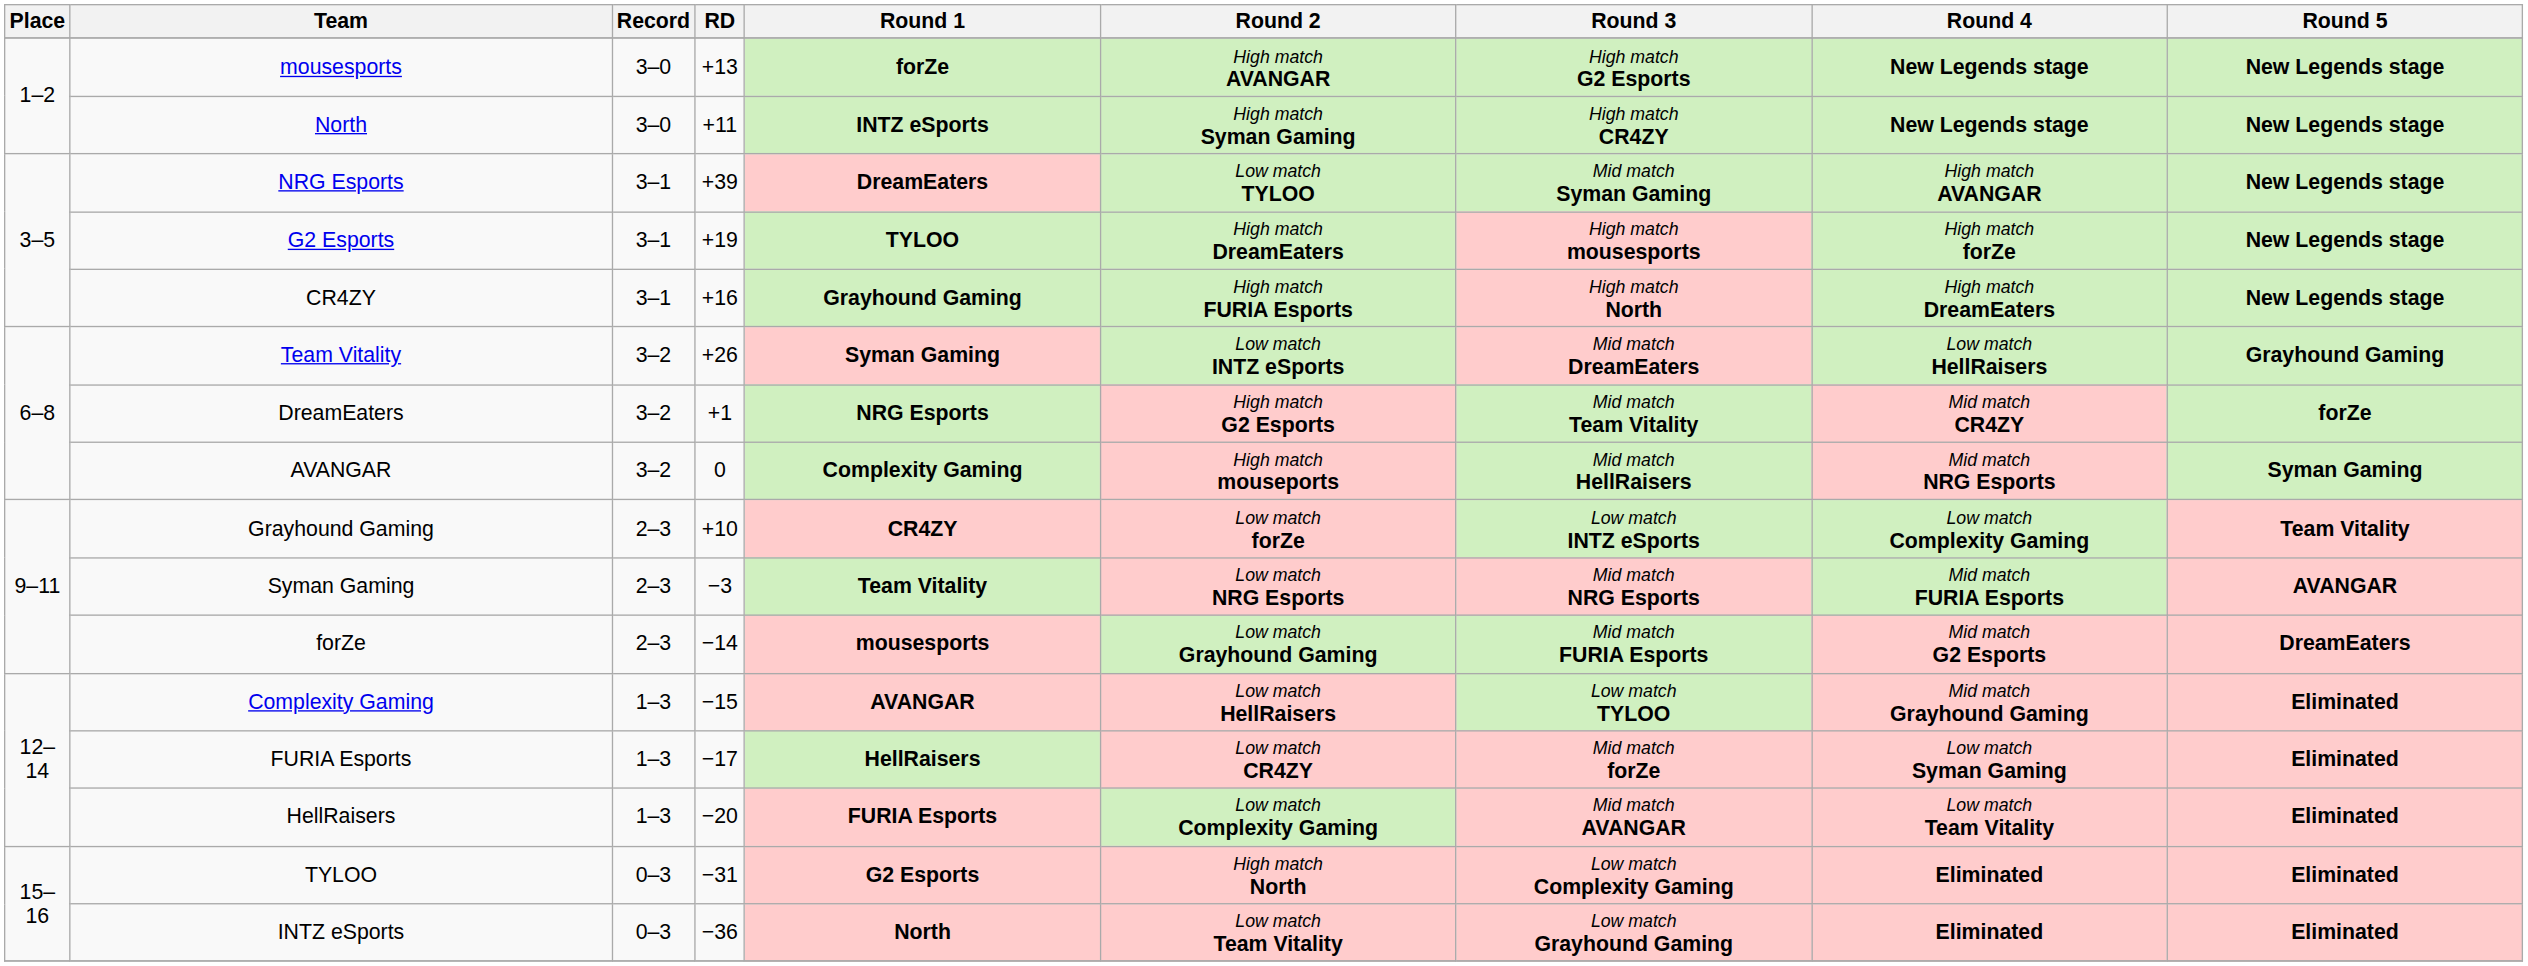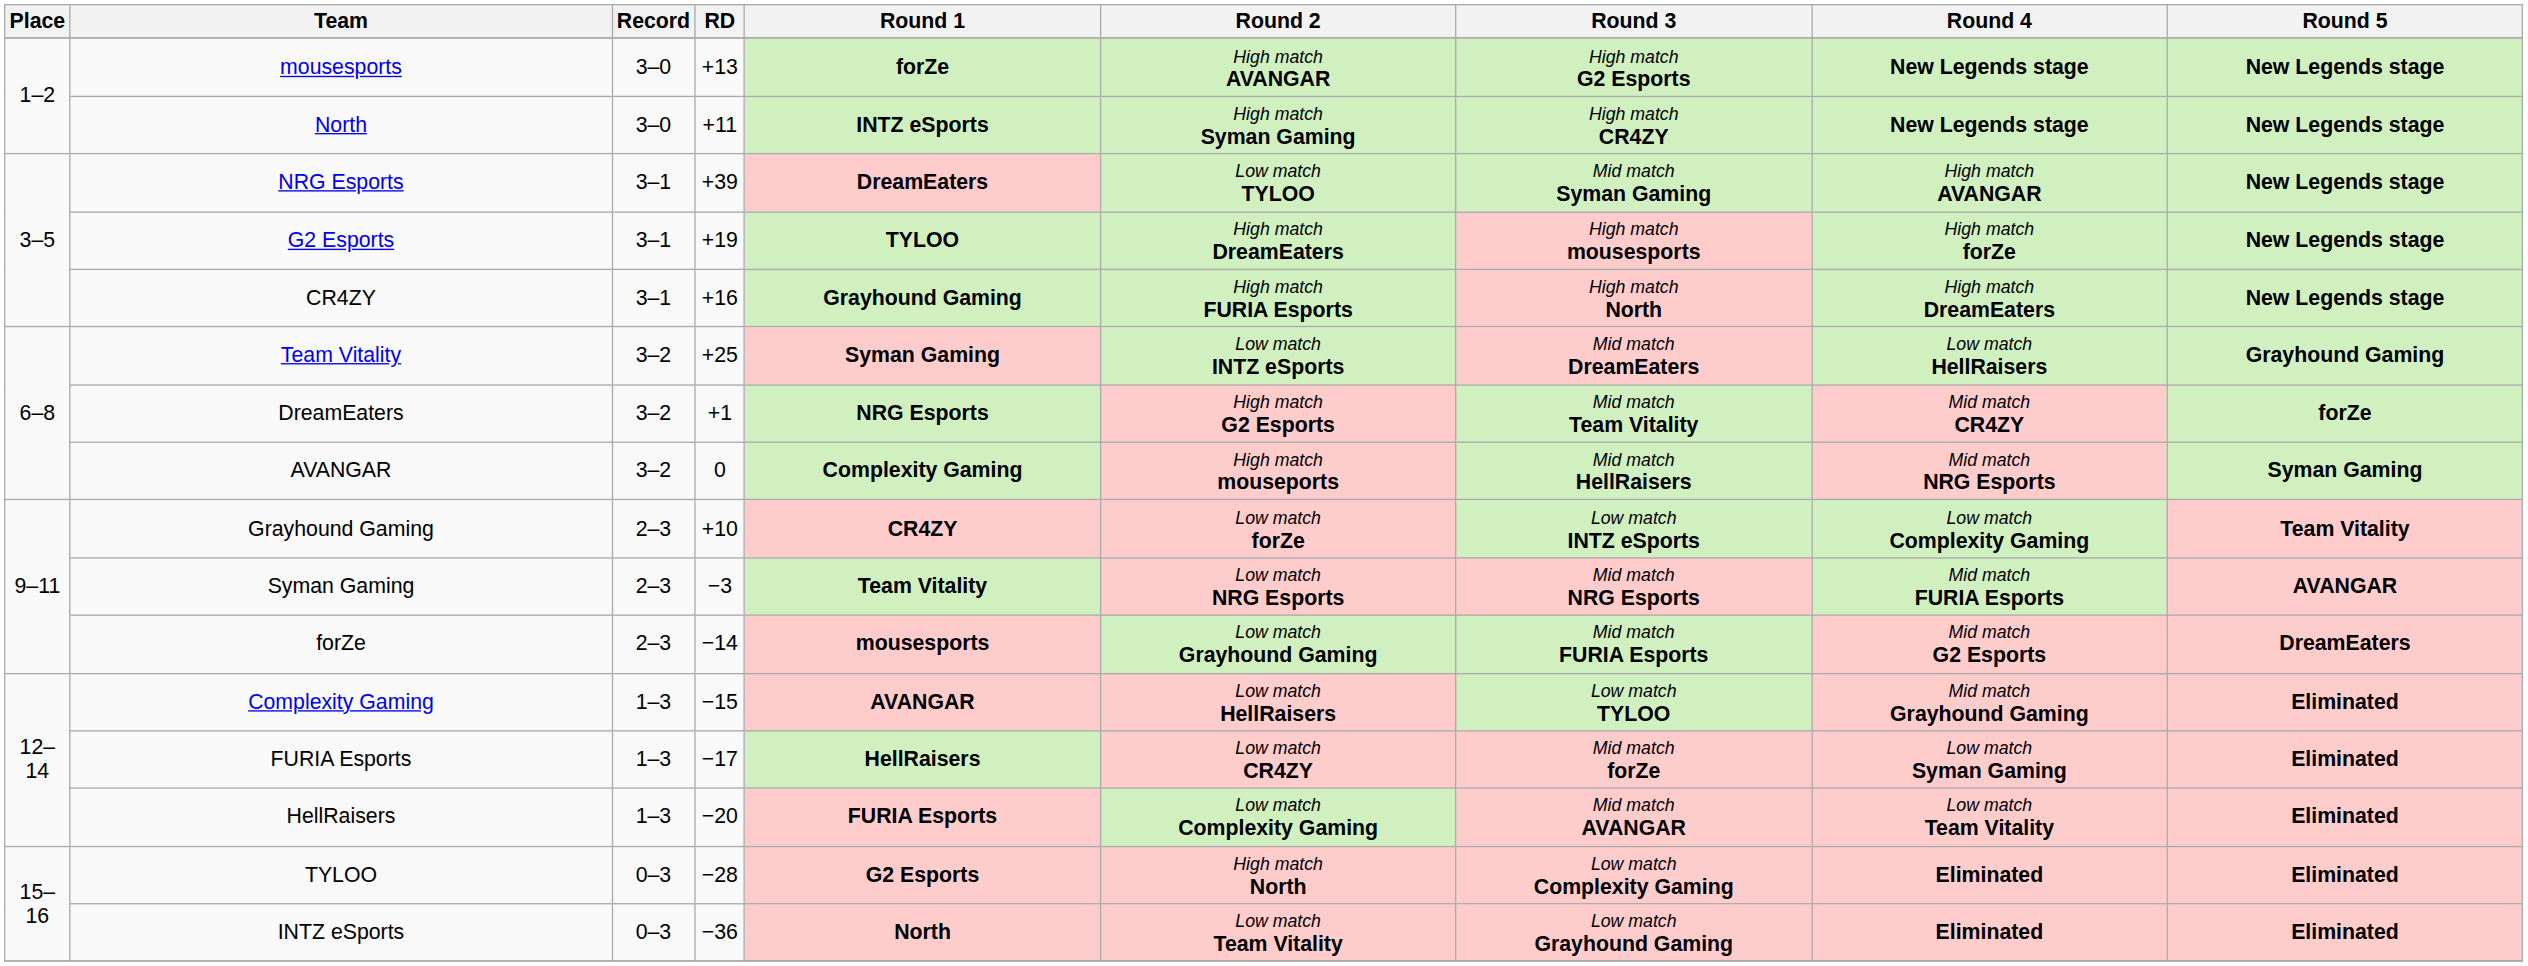(720, 355) +26 -> (720, 355) +25
(720, 874) −31 -> (720, 874) −28
